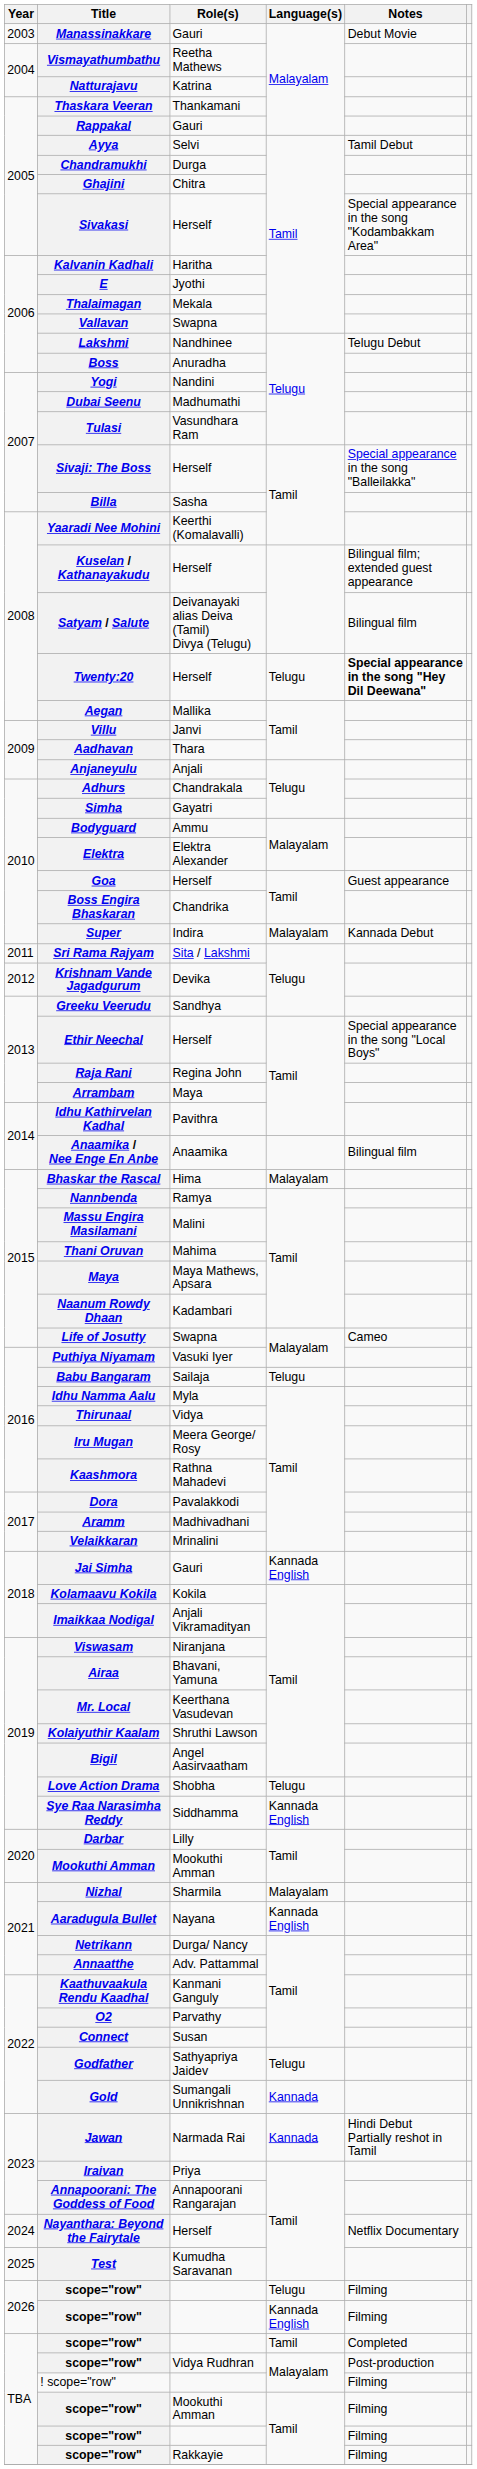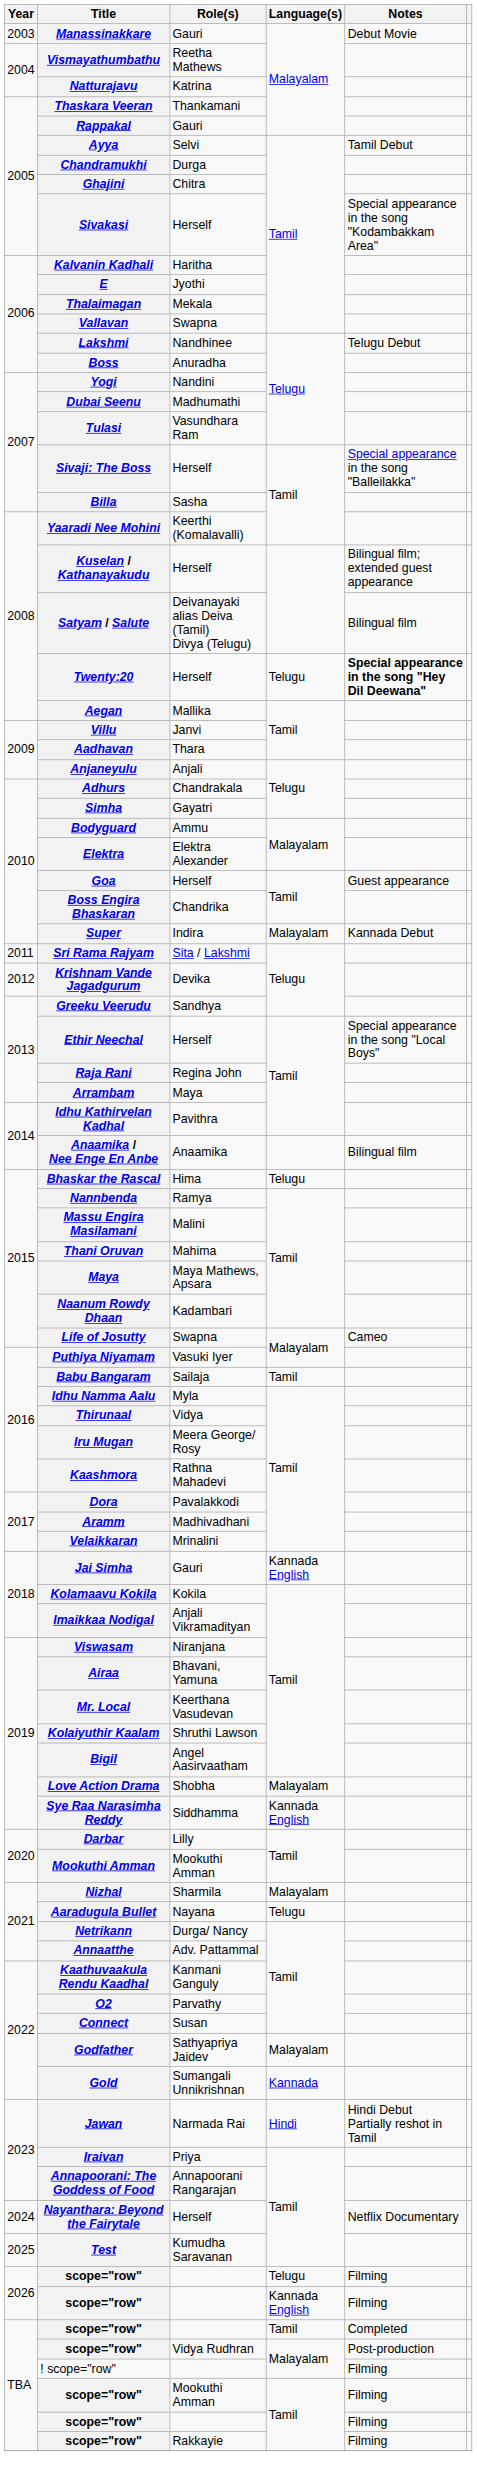(299, 1178) Malayalam -> (287, 1178) Telugu
(287, 1376) Telugu -> (283, 1376) Tamil
(287, 1786) Telugu -> (299, 1786) Malayalam
(293, 1918) Kannada English -> (287, 1911) Telugu
(287, 2063) Telugu -> (299, 2049) Malayalam
(293, 2137) Kannada -> (283, 2123) Hindi
